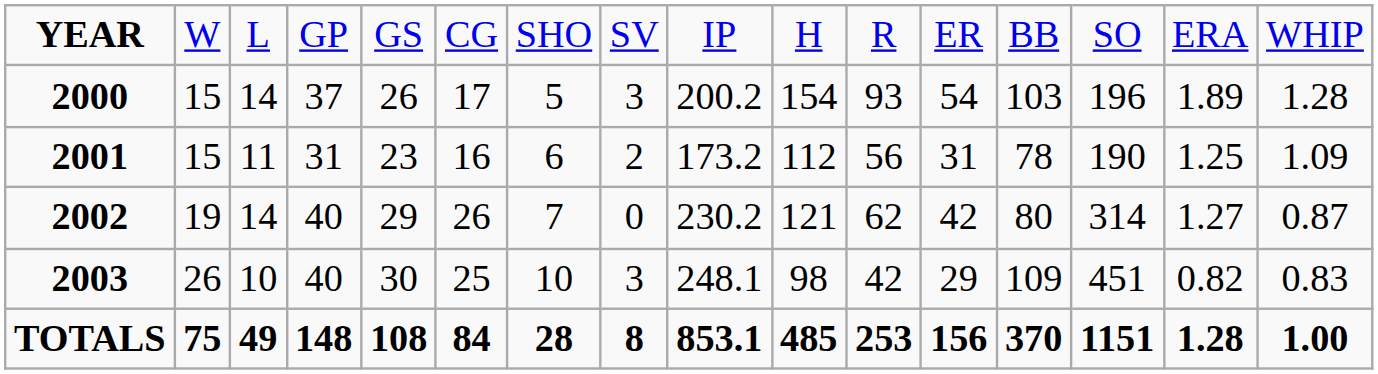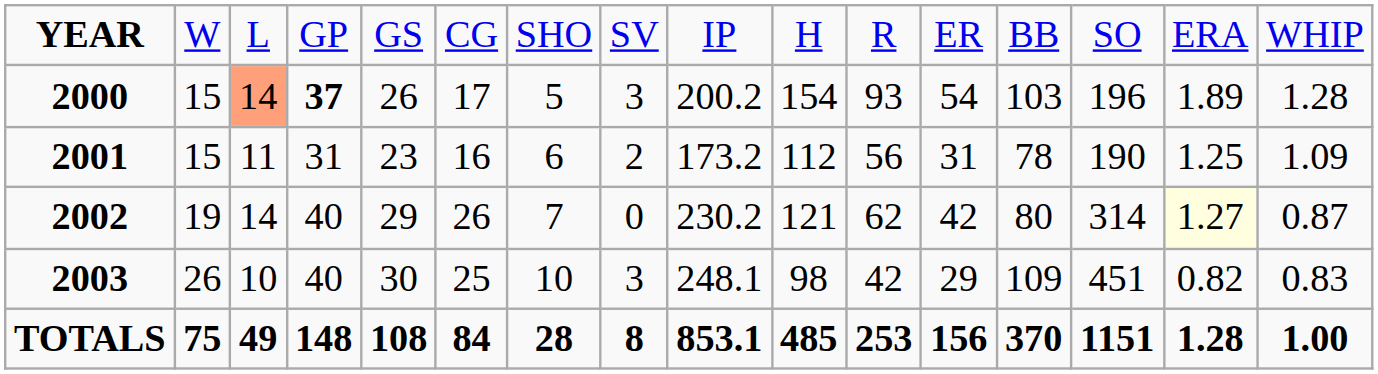(258, 95) no background -> (258, 95) lightsalmon background
(324, 95) normal -> (324, 95) bold
(1210, 216) no background -> (1210, 216) lightyellow background
